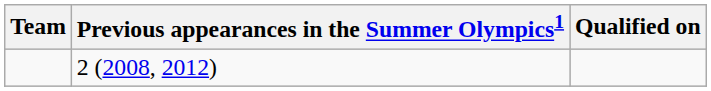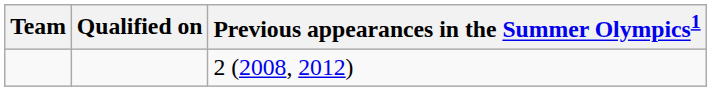columns swapped: (638, 26) <-> (320, 26)
